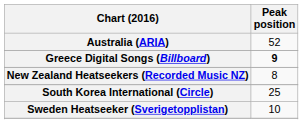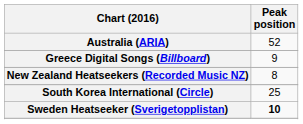(274, 59) bold -> (274, 59) normal
(274, 110) normal -> (274, 110) bold
